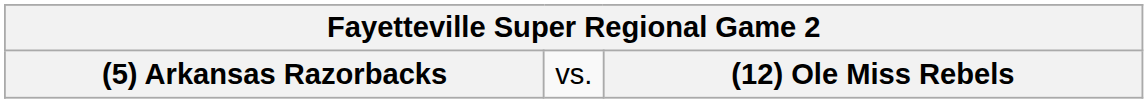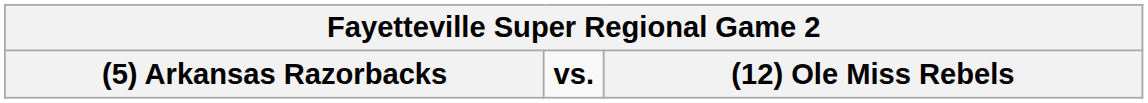(574, 73) normal -> (574, 73) bold
